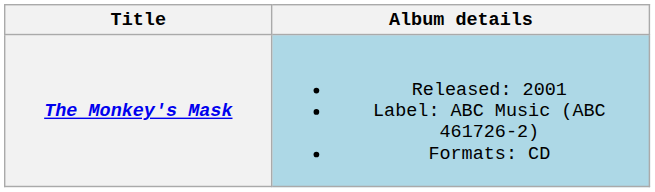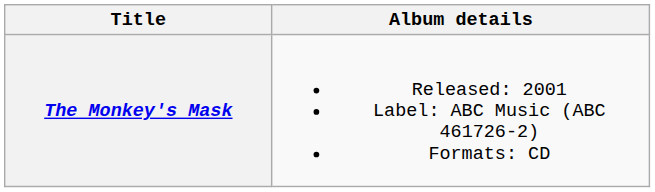(461, 122) lightblue background -> (461, 122) no background
